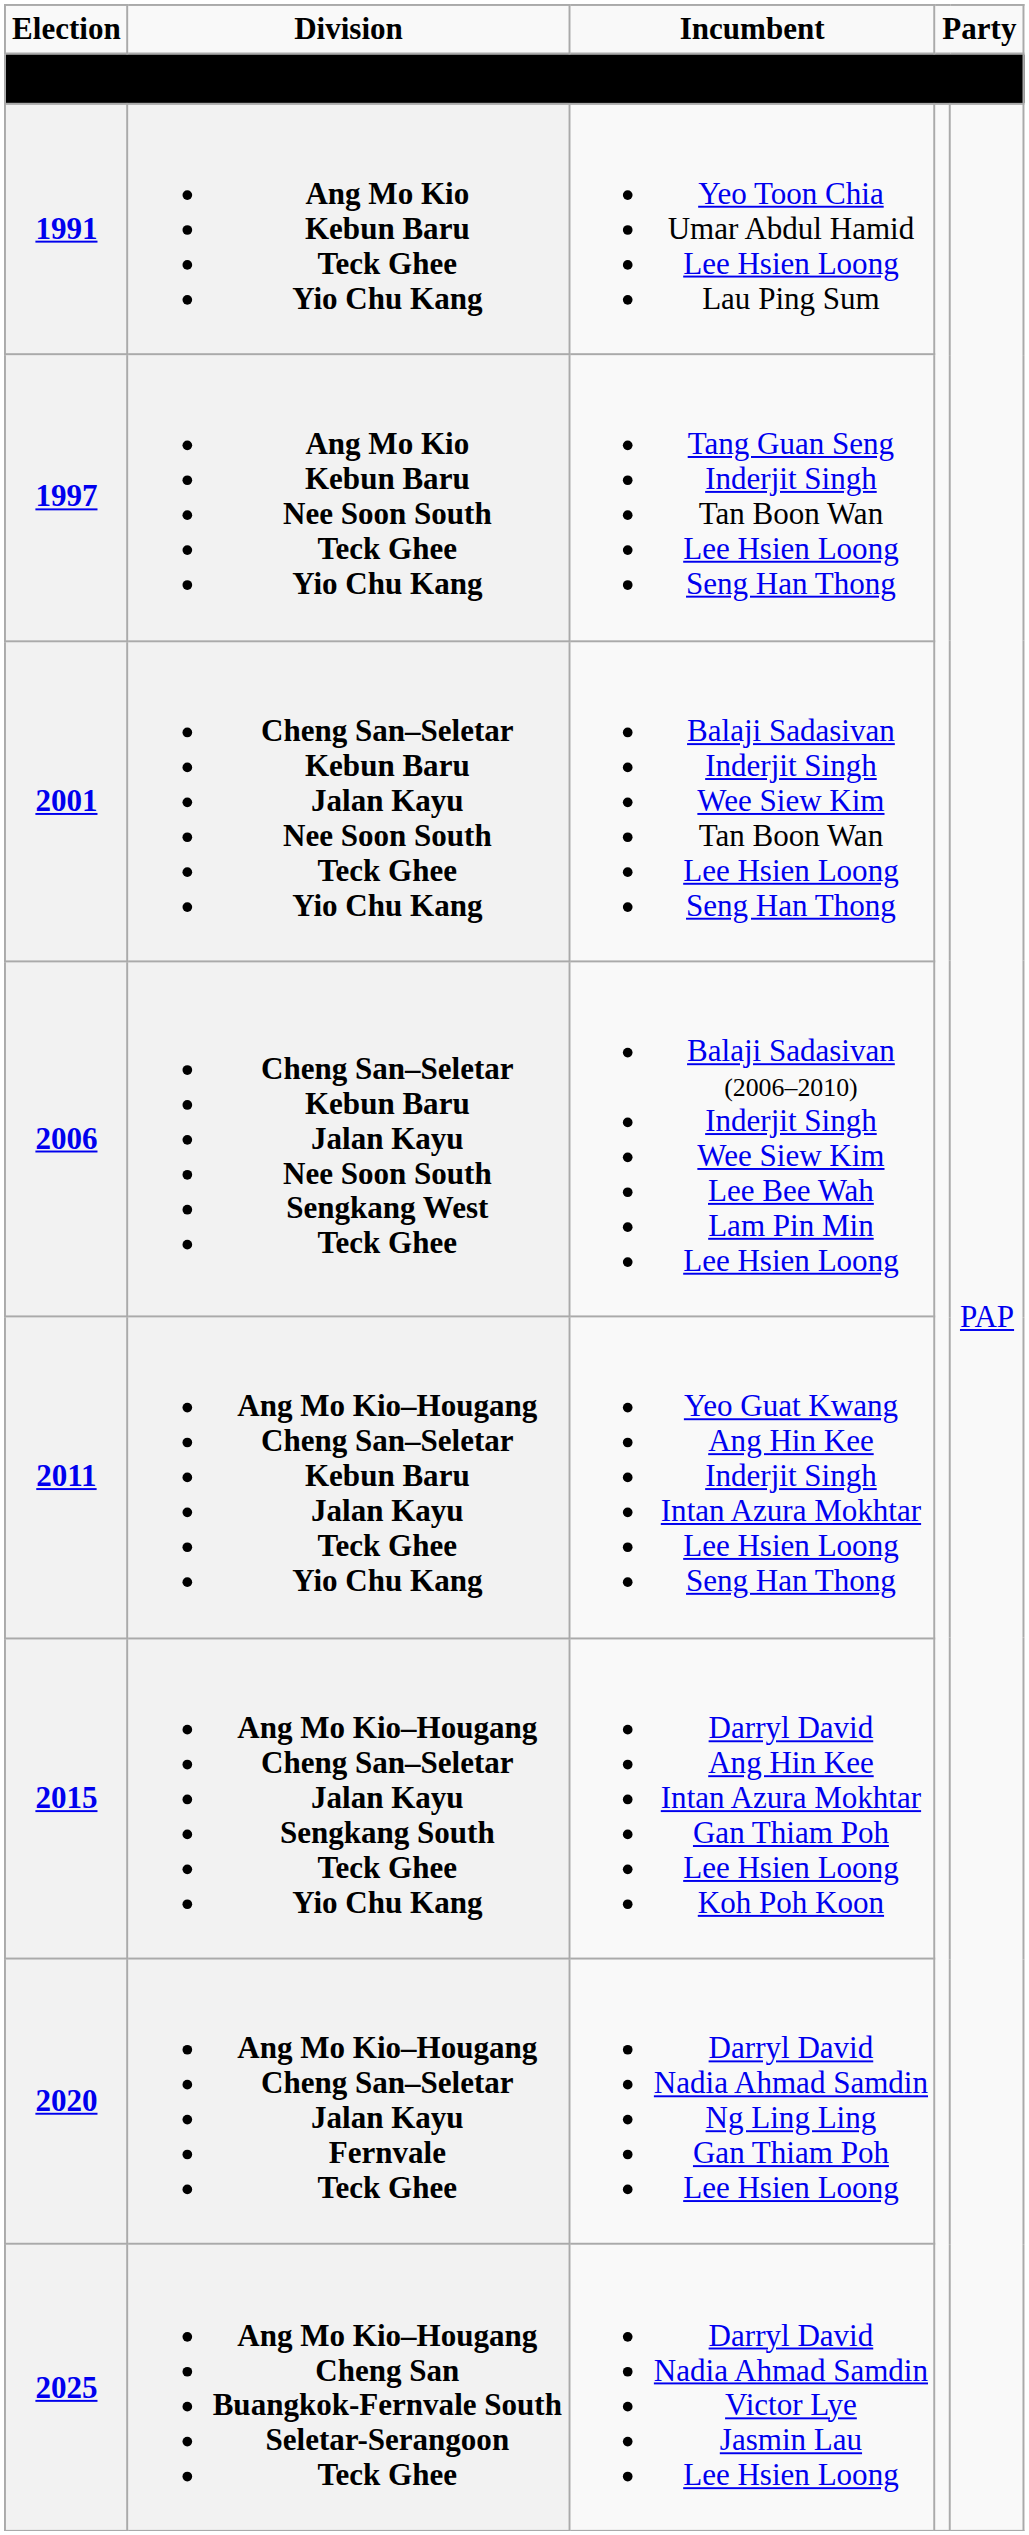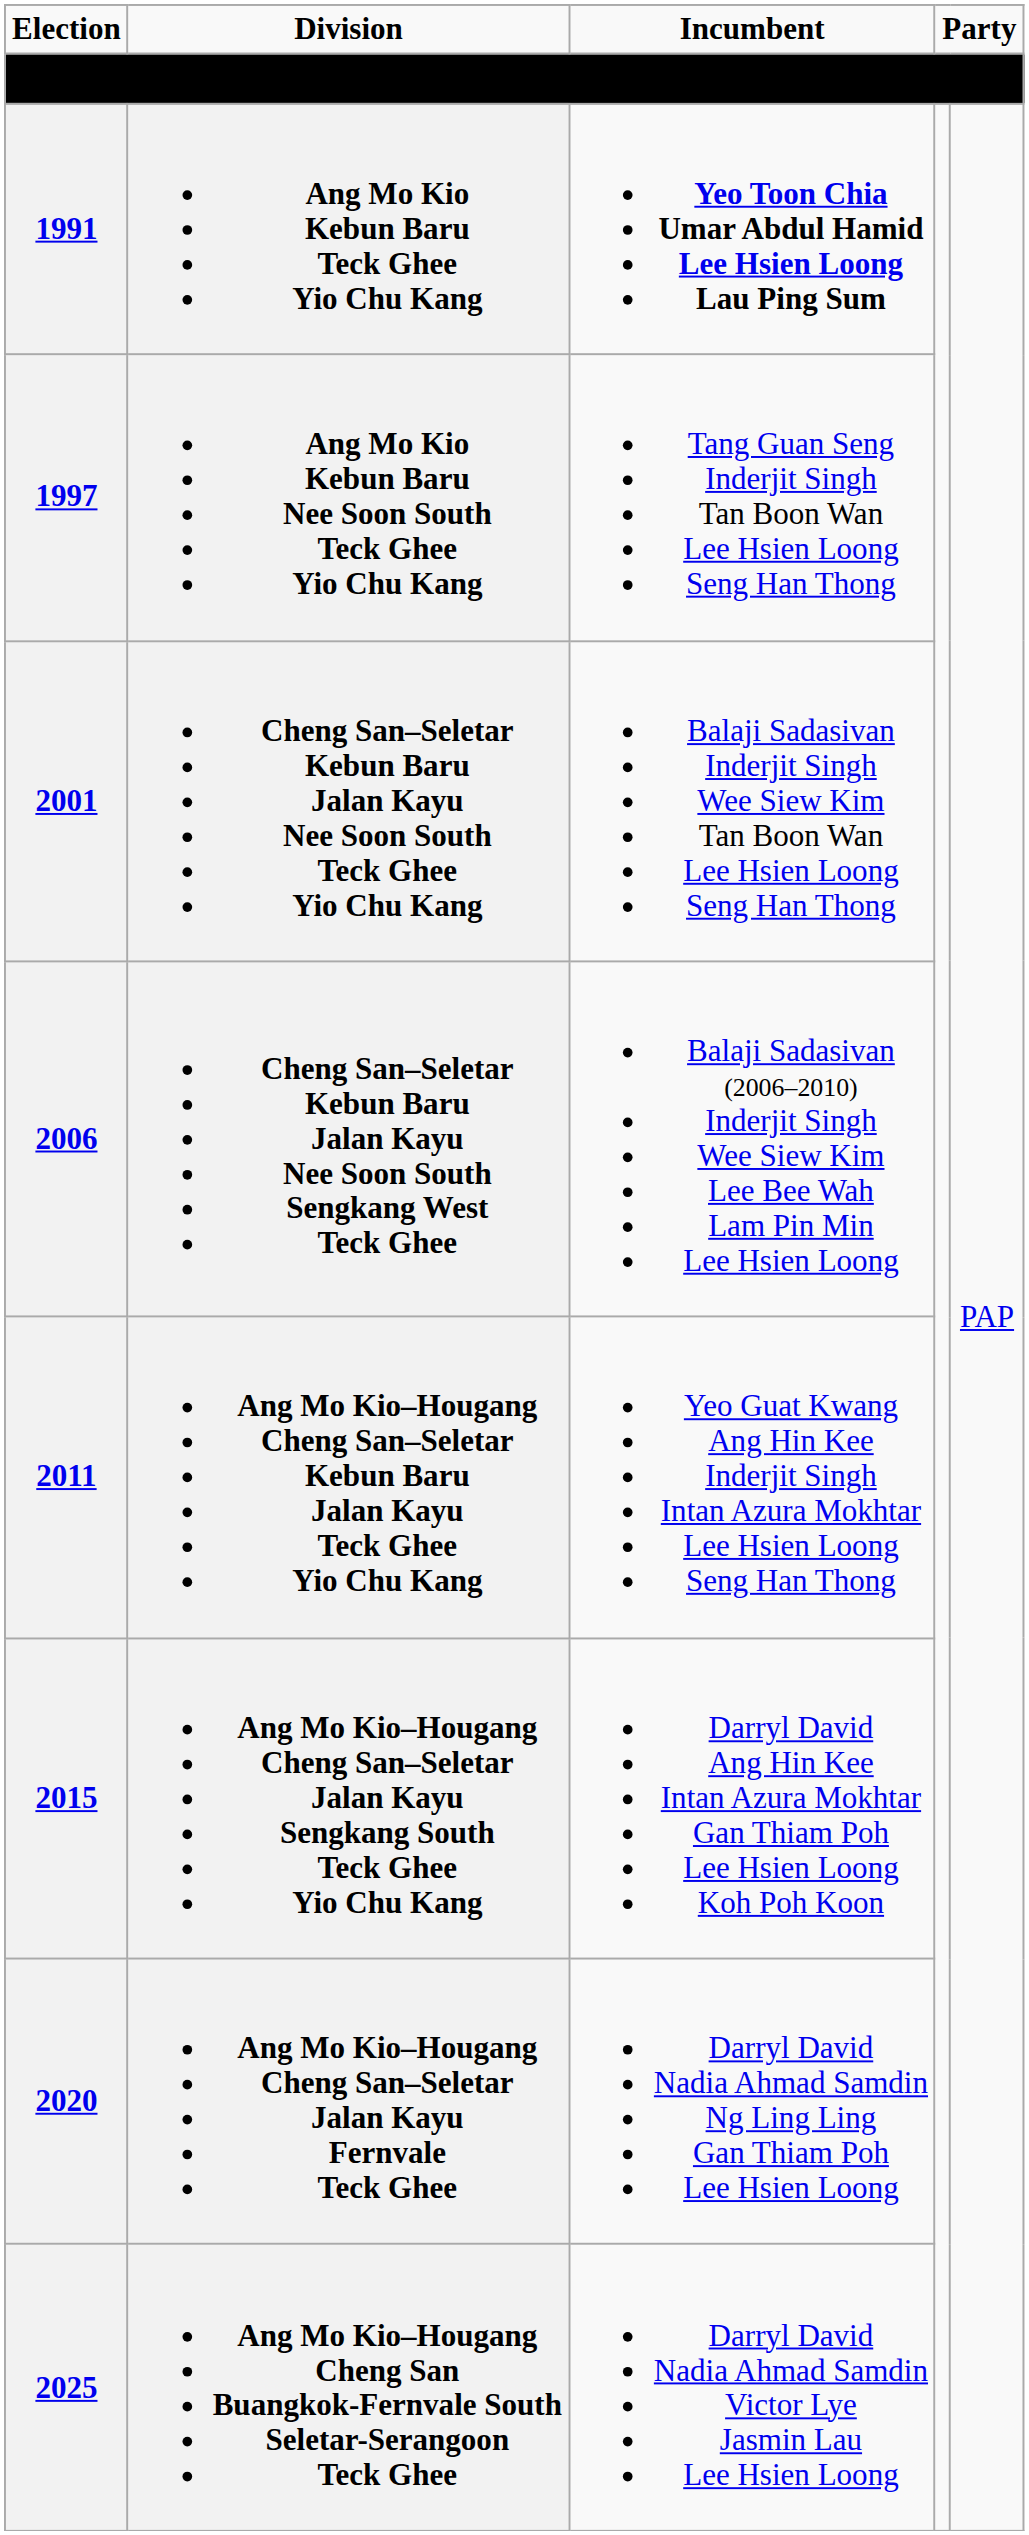(752, 246) normal -> (752, 246) bold
